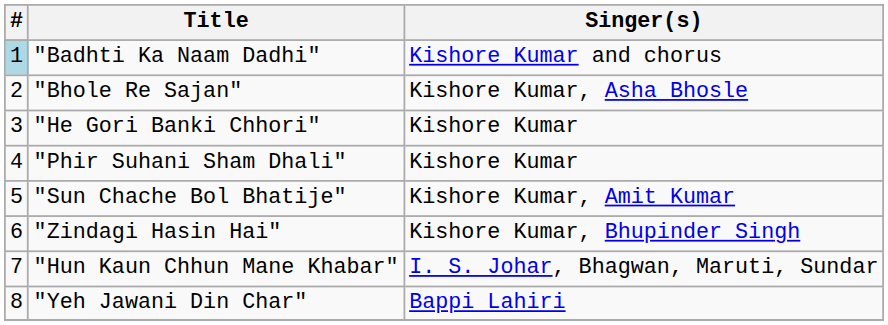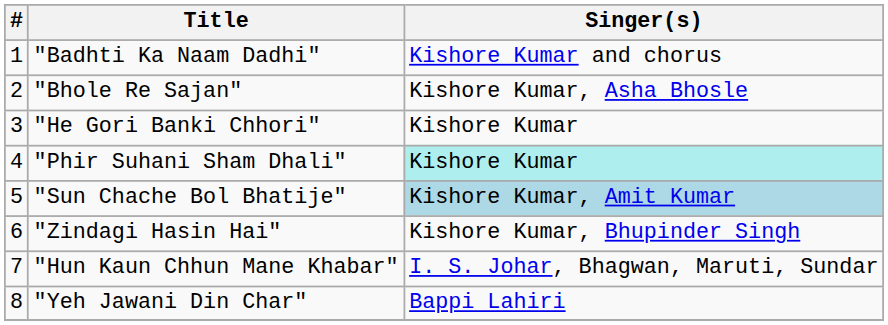(17, 58) lightblue background -> (17, 58) no background
(494, 163) no background -> (494, 163) paleturquoise background
(572, 198) no background -> (572, 198) lightblue background
